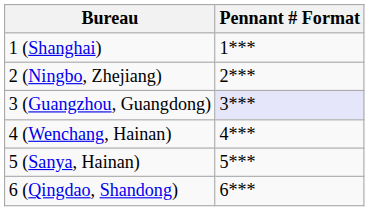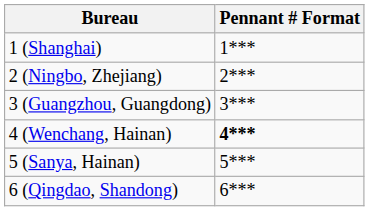(238, 104) lavender background -> (238, 104) no background
(238, 133) normal -> (238, 133) bold
